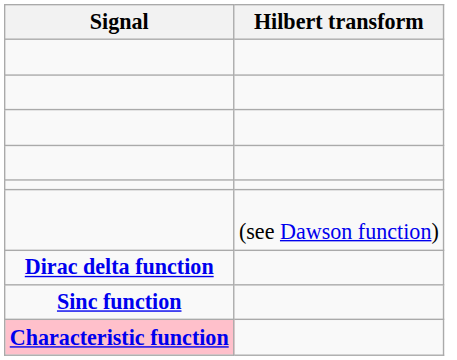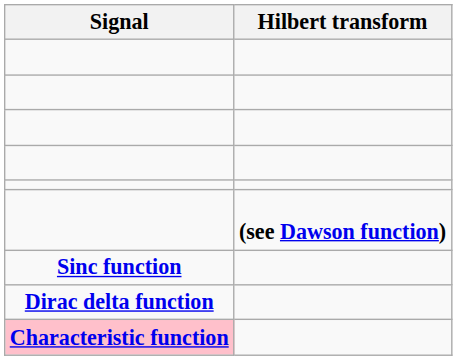(339, 232) normal -> (343, 232) bold
(119, 267) Dirac delta function -> (119, 267) Sinc function
(119, 302) Sinc function -> (119, 302) Dirac delta function
